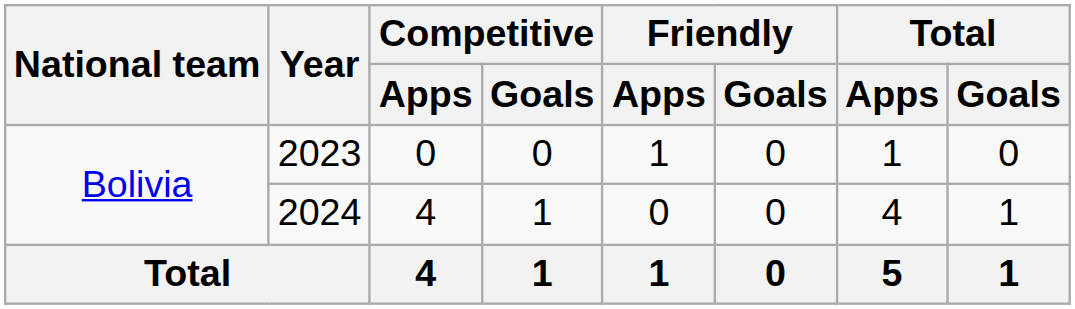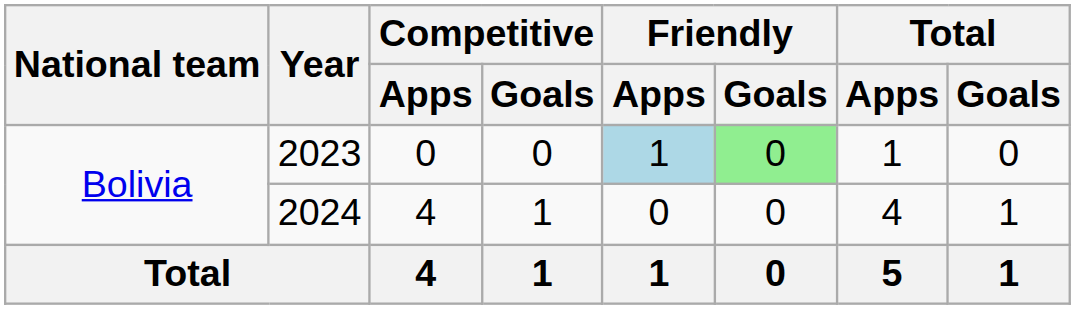(659, 153) no background -> (659, 153) lightblue background
(775, 153) no background -> (775, 153) lightgreen background
